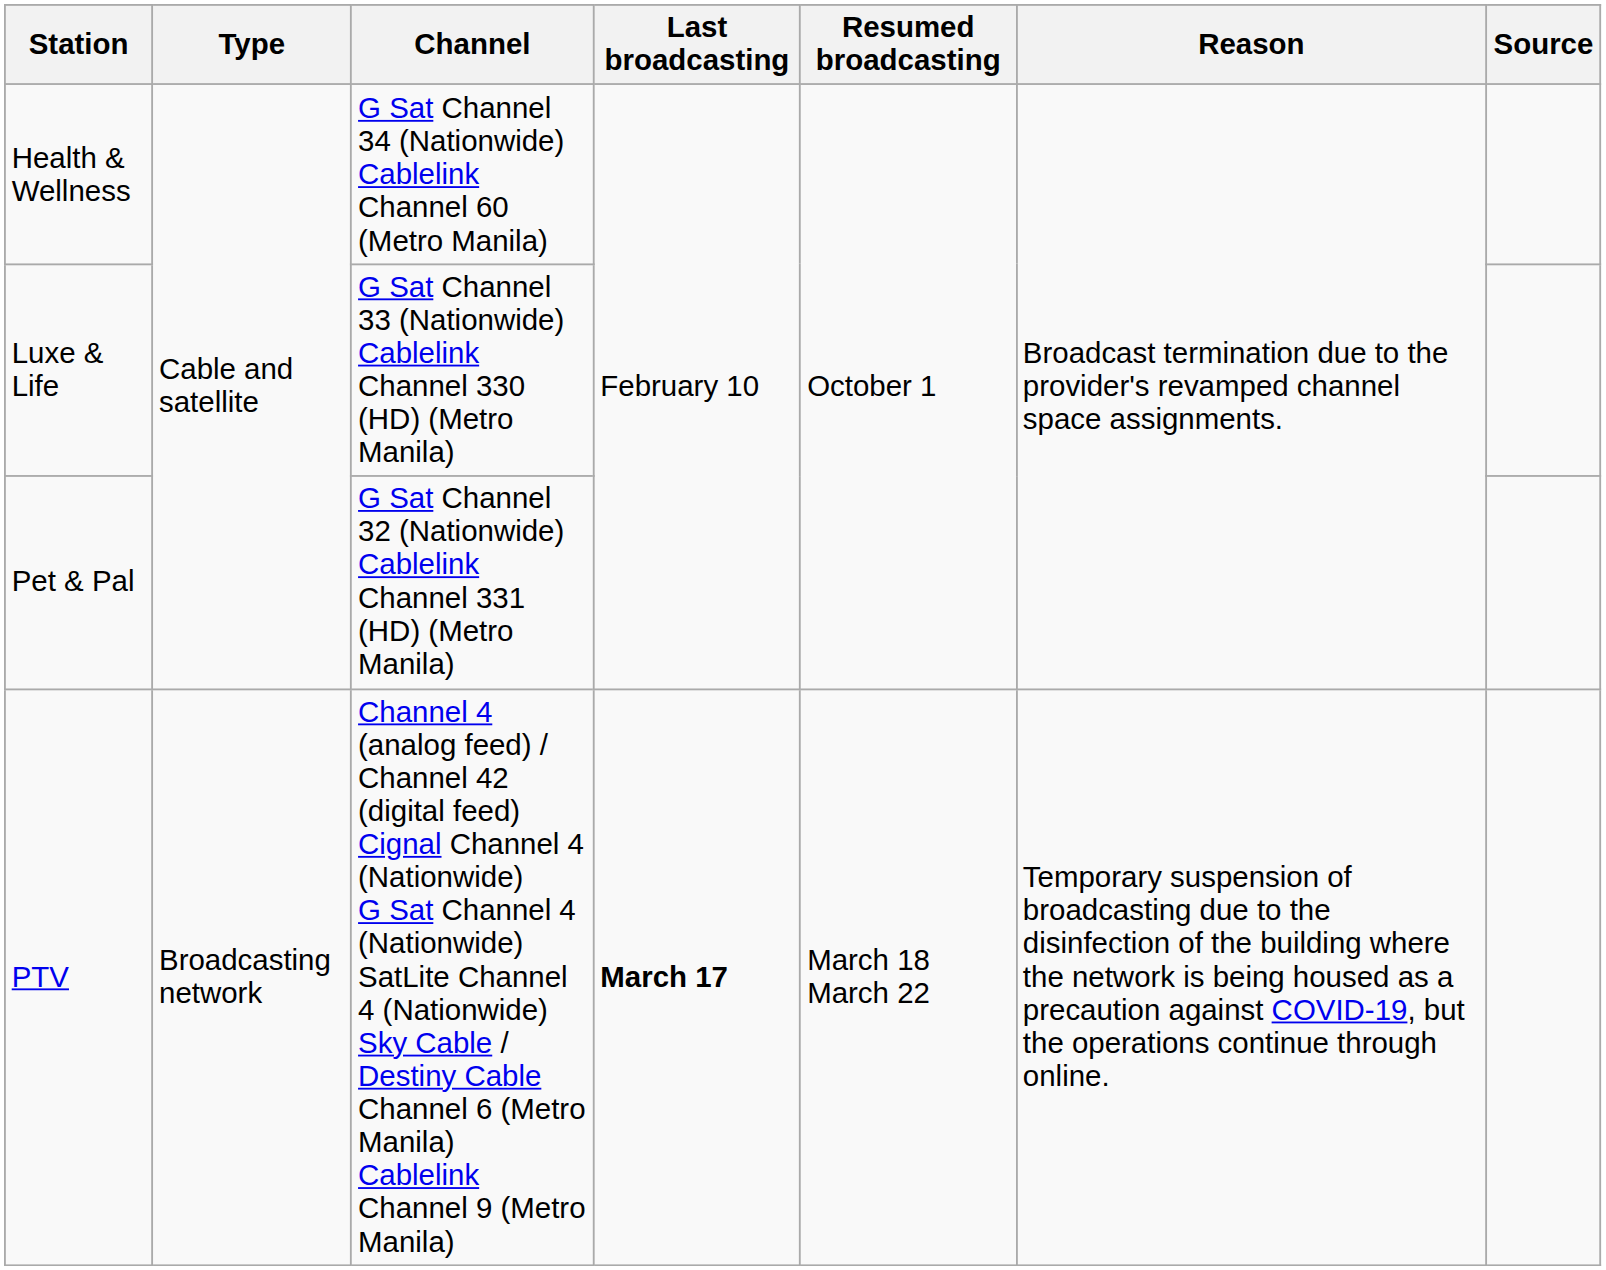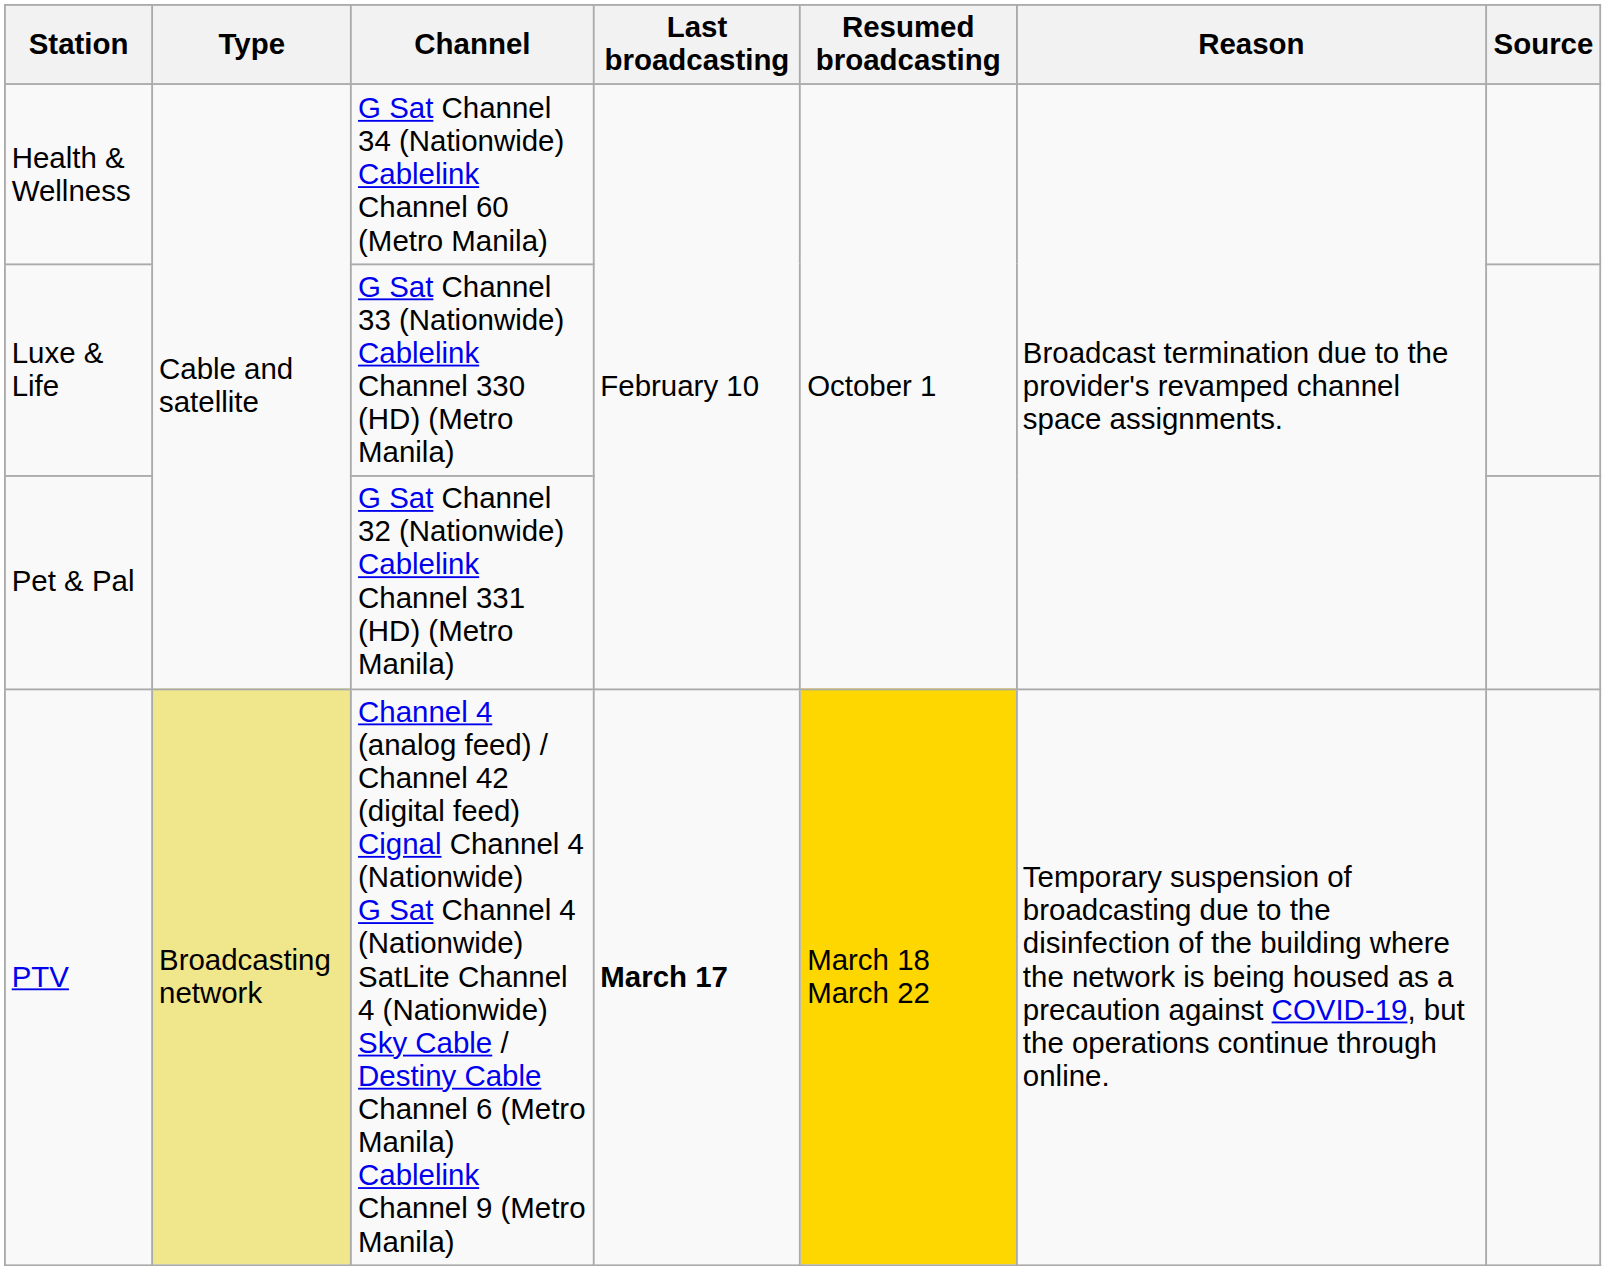(245, 976) no background -> (245, 976) khaki background
(869, 976) no background -> (869, 976) gold background
